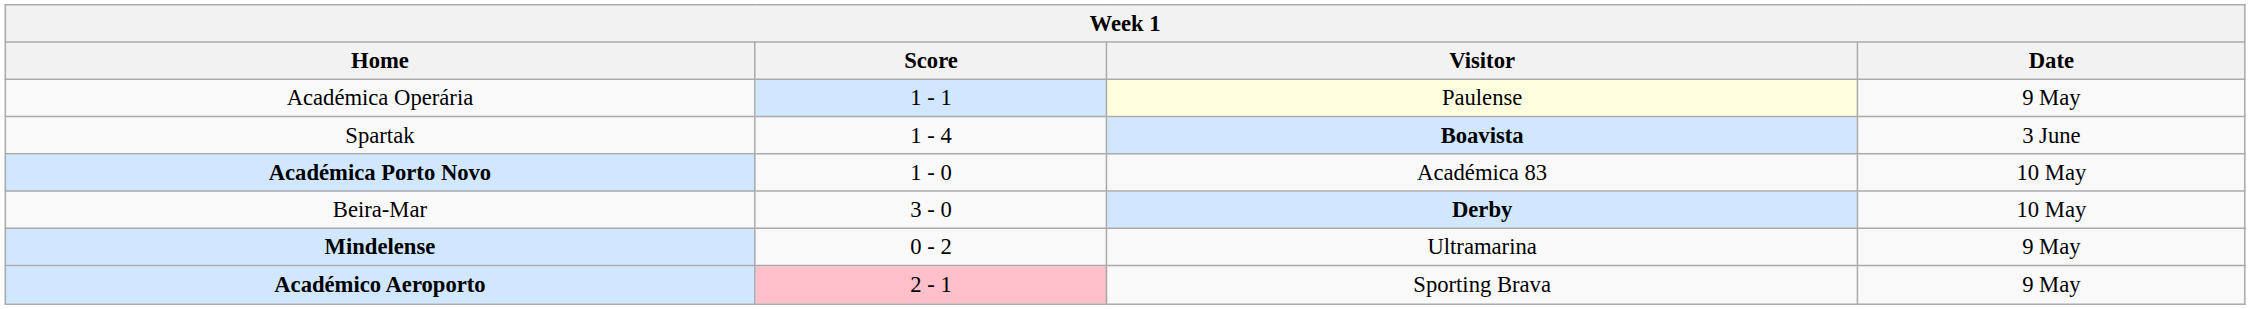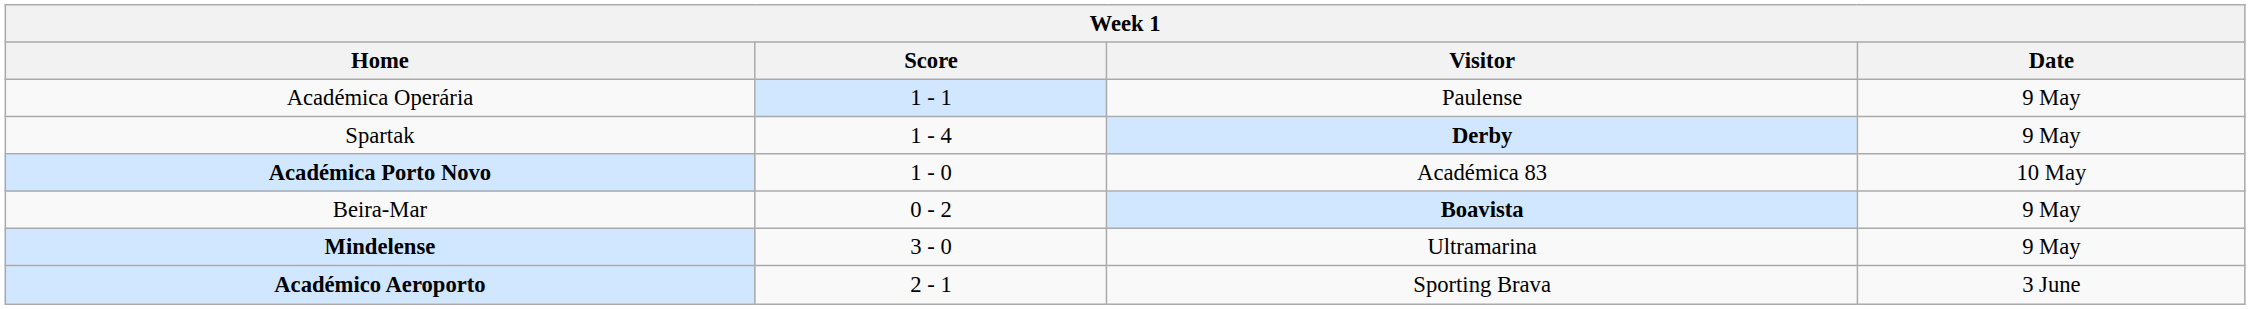(1482, 98) lightyellow background -> (1482, 98) no background
(1482, 135) Boavista -> (1482, 135) Derby
(2051, 135) 3 June -> (2051, 135) 9 May
(931, 210) 3 - 0 -> (931, 210) 0 - 2
(1482, 210) Derby -> (1482, 210) Boavista
(2051, 210) 10 May -> (2051, 210) 9 May
(931, 247) 0 - 2 -> (931, 247) 3 - 0
(931, 284) pink background -> (931, 284) no background
(2051, 284) 9 May -> (2051, 284) 3 June
